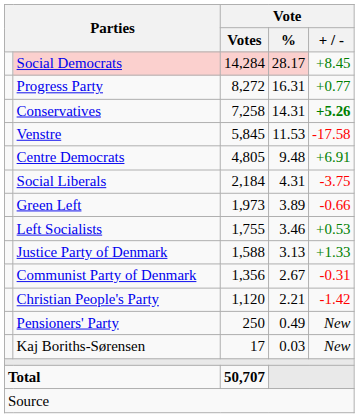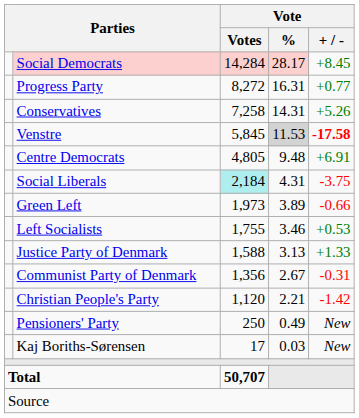(333, 110) bold -> (333, 110) normal
(289, 134) no background -> (289, 134) lightgrey background
(331, 134) normal -> (331, 134) bold
(248, 181) no background -> (248, 181) paleturquoise background
